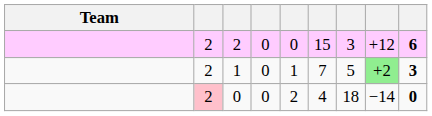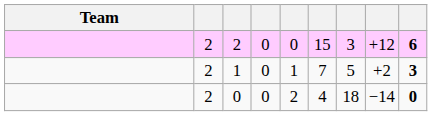(382, 70) lightgreen background -> (382, 70) no background
(208, 96) pink background -> (208, 96) no background
